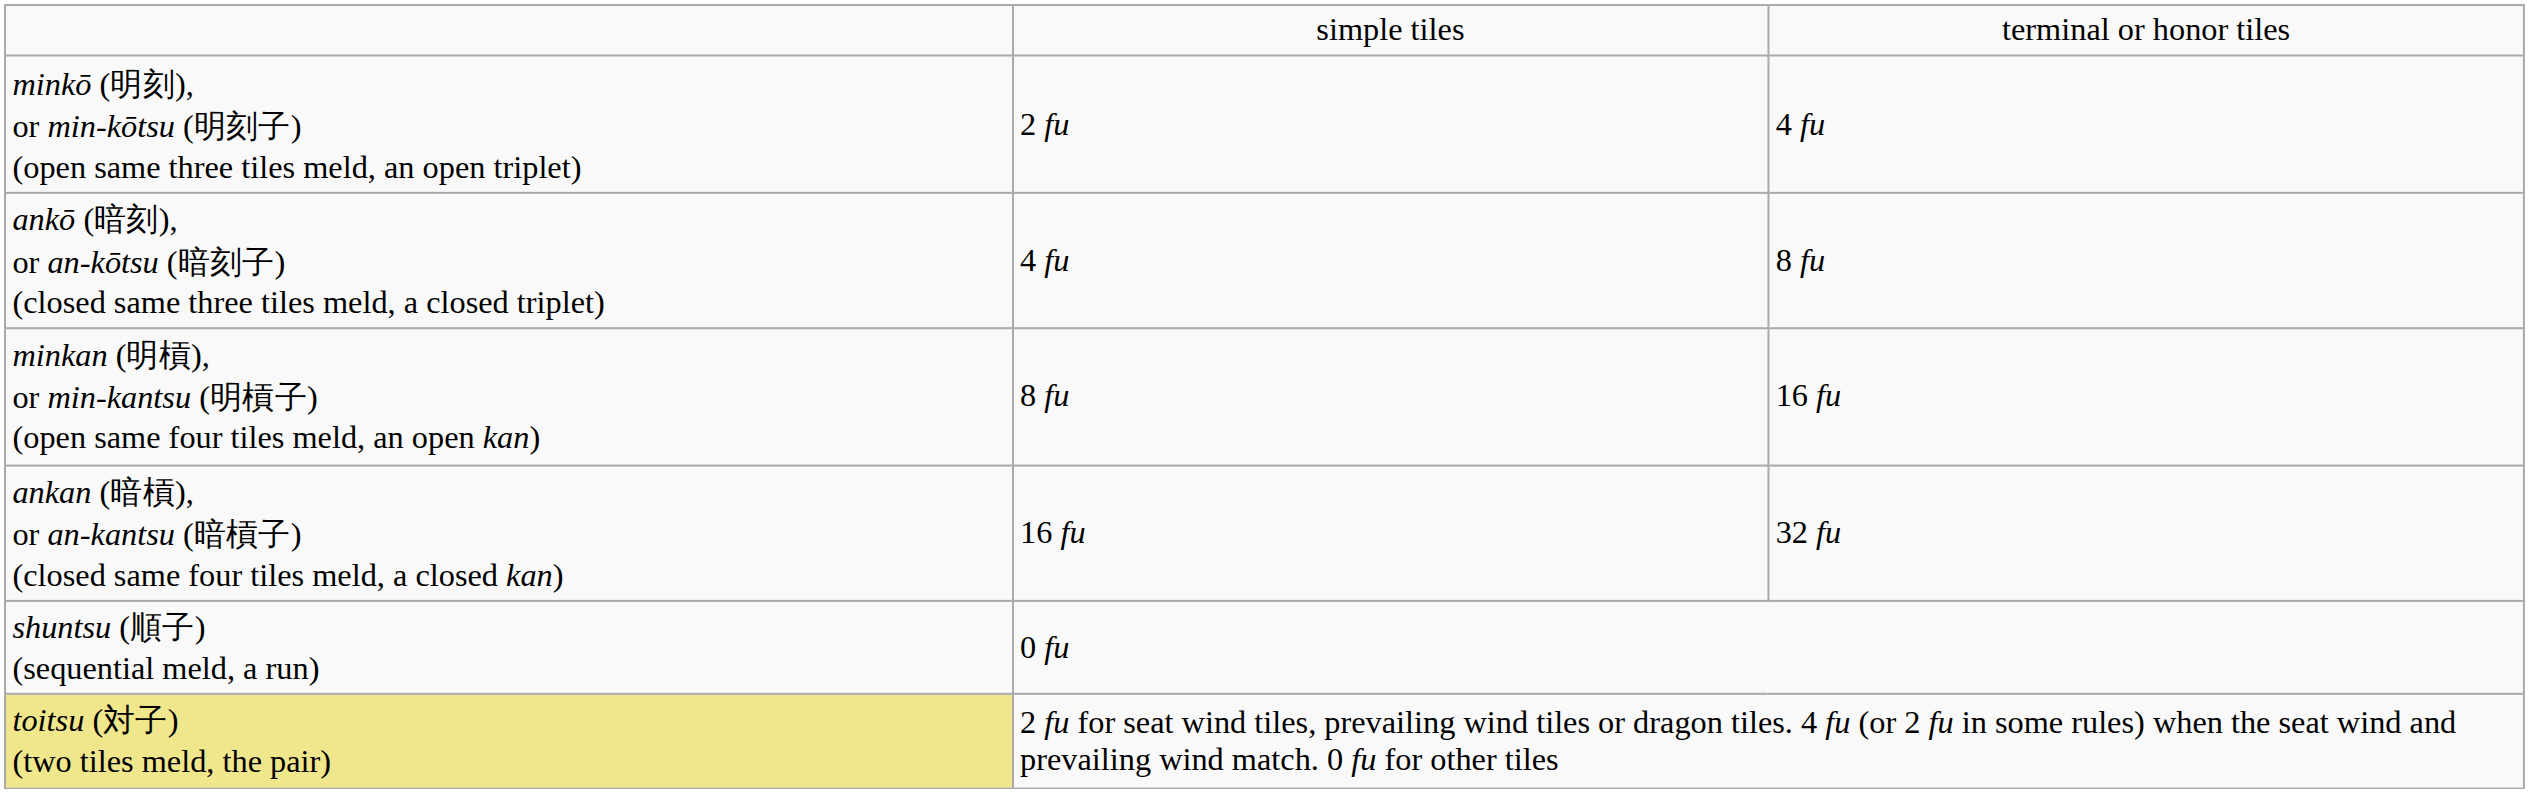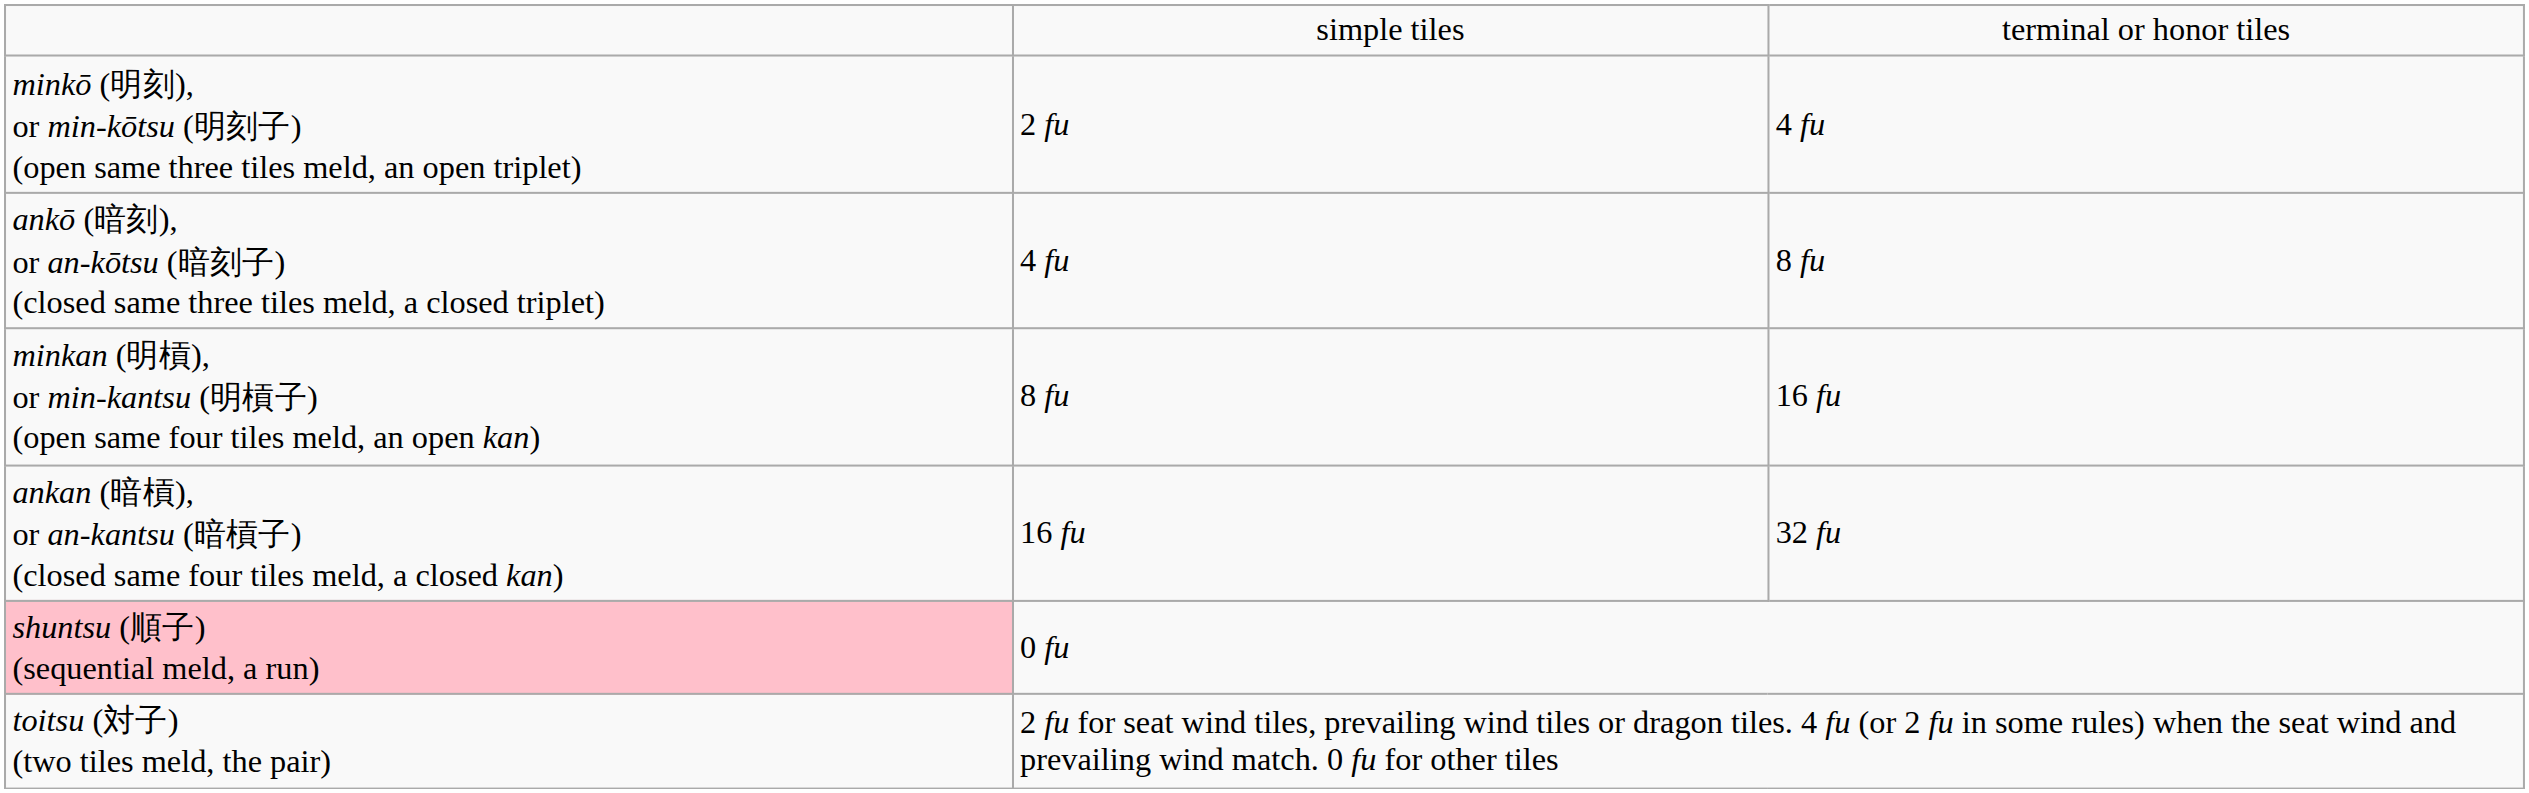(166, 647) no background -> (166, 647) pink background
(172, 741) khaki background -> (172, 741) no background
